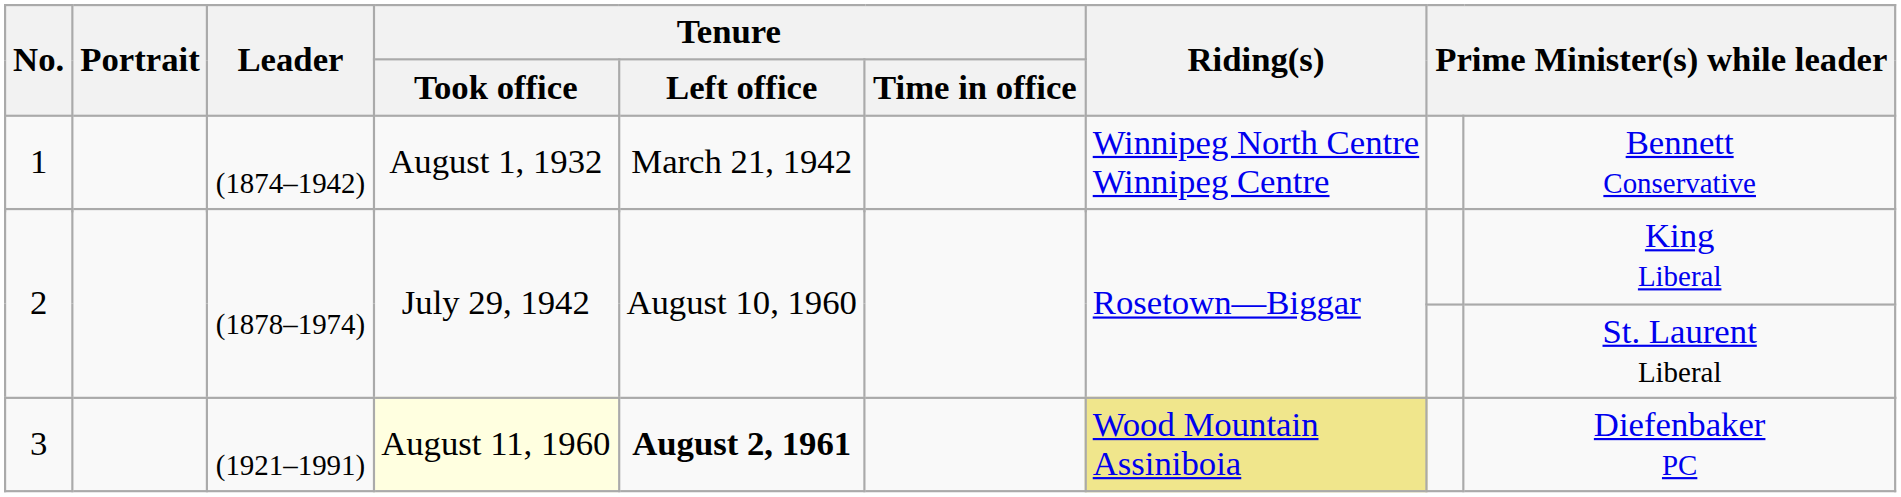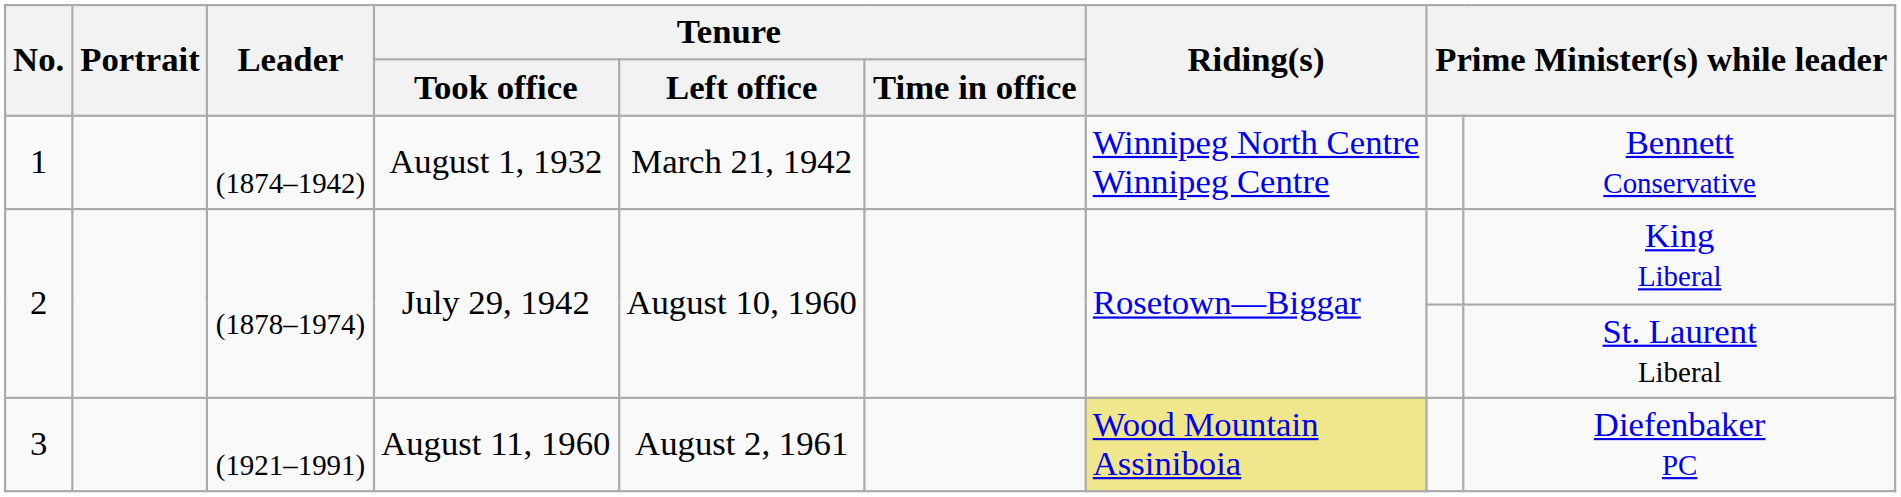(496, 444) lightyellow background -> (496, 444) no background
(742, 444) bold -> (742, 444) normal
